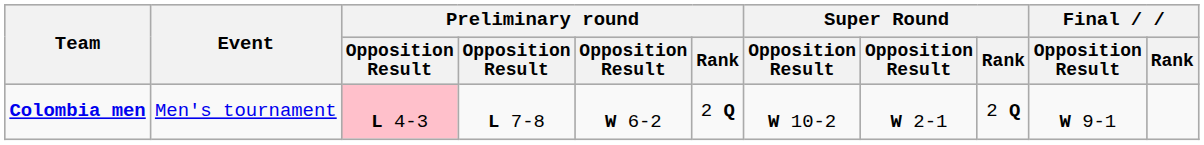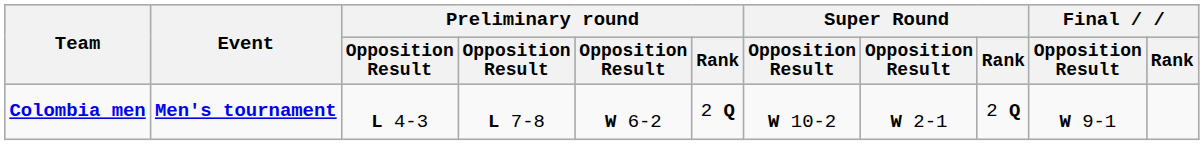(246, 111) normal -> (246, 111) bold
(400, 123) pink background -> (400, 123) no background
